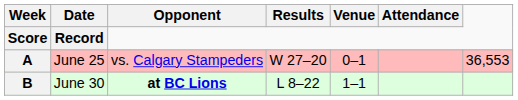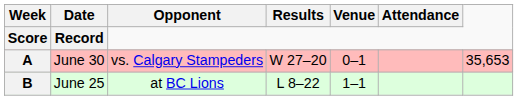(79, 60) June 25 -> (79, 60) June 30
(488, 60) 36,553 -> (488, 60) 35,653
(79, 83) June 30 -> (79, 83) June 25
(187, 83) bold -> (187, 83) normal
